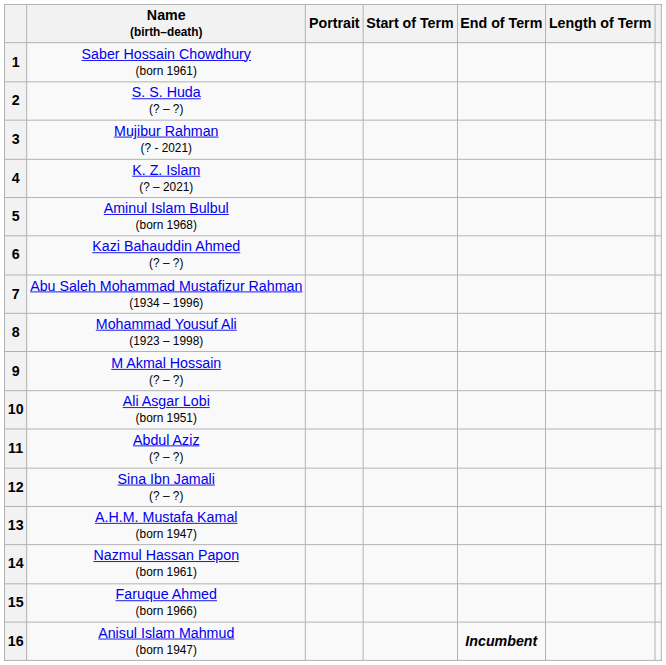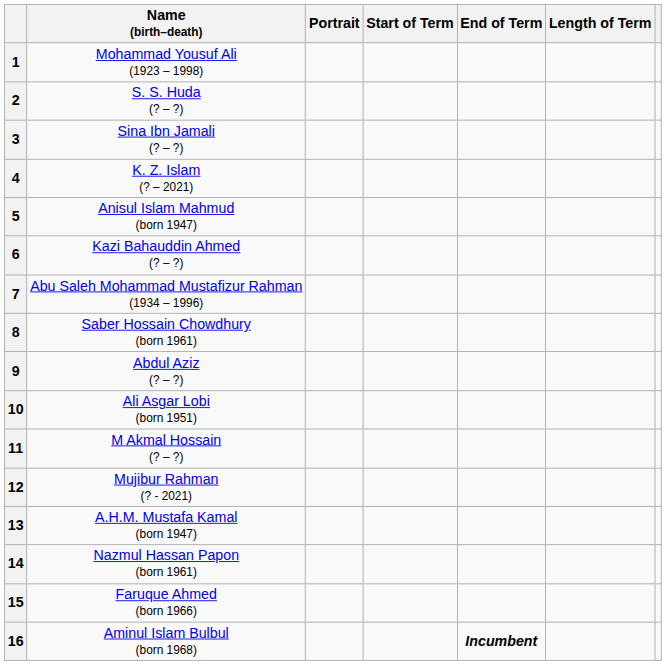(166, 62) Saber Hossain Chowdhury (born 1961) -> (166, 62) Mohammad Yousuf Ali (1923 – 1998)
(166, 139) Mujibur Rahman (? - 2021) -> (166, 139) Sina Ibn Jamali (? – ?)
(166, 216) Aminul Islam Bulbul (born 1968) -> (166, 216) Anisul Islam Mahmud (born 1947)
(166, 332) Mohammad Yousuf Ali (1923 – 1998) -> (166, 332) Saber Hossain Chowdhury (born 1961)
(166, 371) M Akmal Hossain (? – ?) -> (166, 371) Abdul Aziz (? – ?)
(166, 448) Abdul Aziz (? – ?) -> (166, 448) M Akmal Hossain (? – ?)
(166, 487) Sina Ibn Jamali (? – ?) -> (166, 487) Mujibur Rahman (? - 2021)
(166, 641) Anisul Islam Mahmud (born 1947) -> (166, 641) Aminul Islam Bulbul (born 1968)
